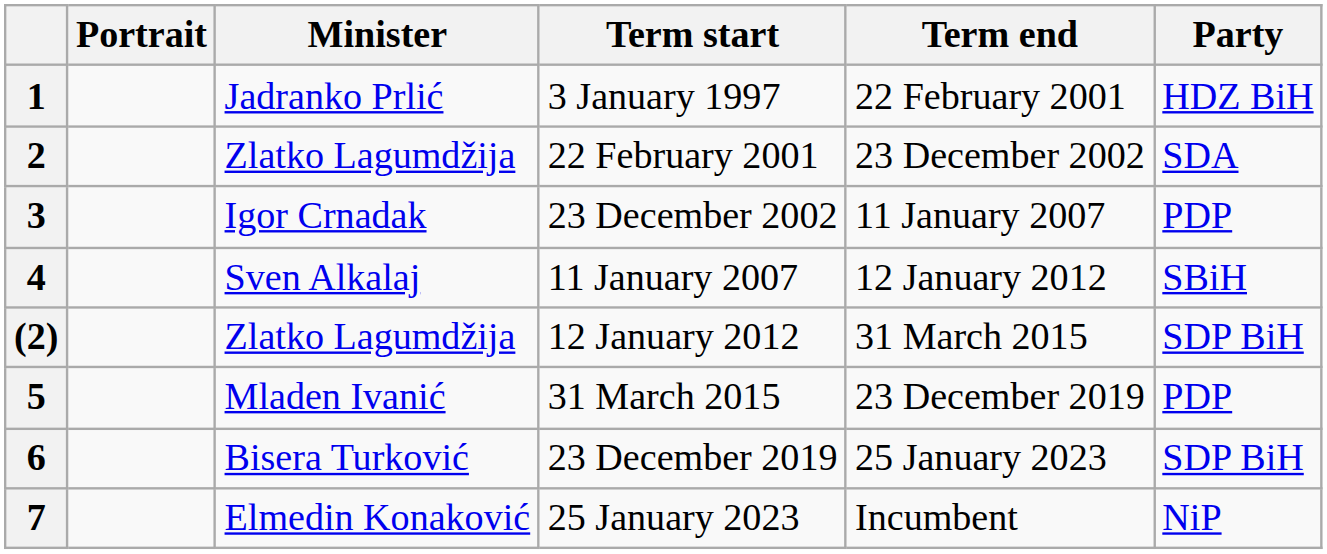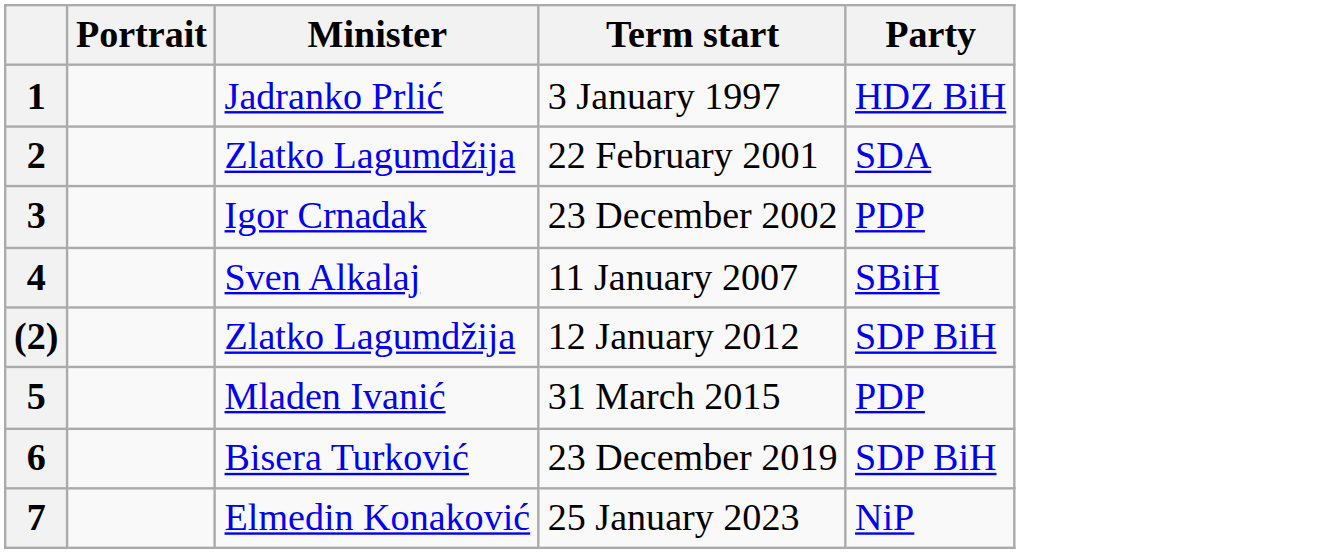- column: (1000, 34)
